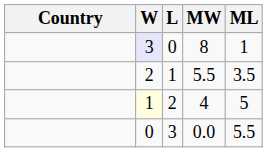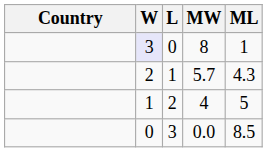(204, 75) 5.5 -> (204, 75) 5.7
(244, 75) 3.5 -> (244, 75) 4.3
(149, 103) lightyellow background -> (149, 103) no background
(244, 132) 5.5 -> (244, 132) 8.5
